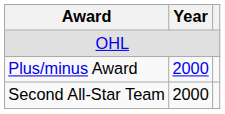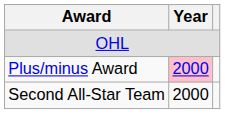(191, 69) no background -> (191, 69) pink background
